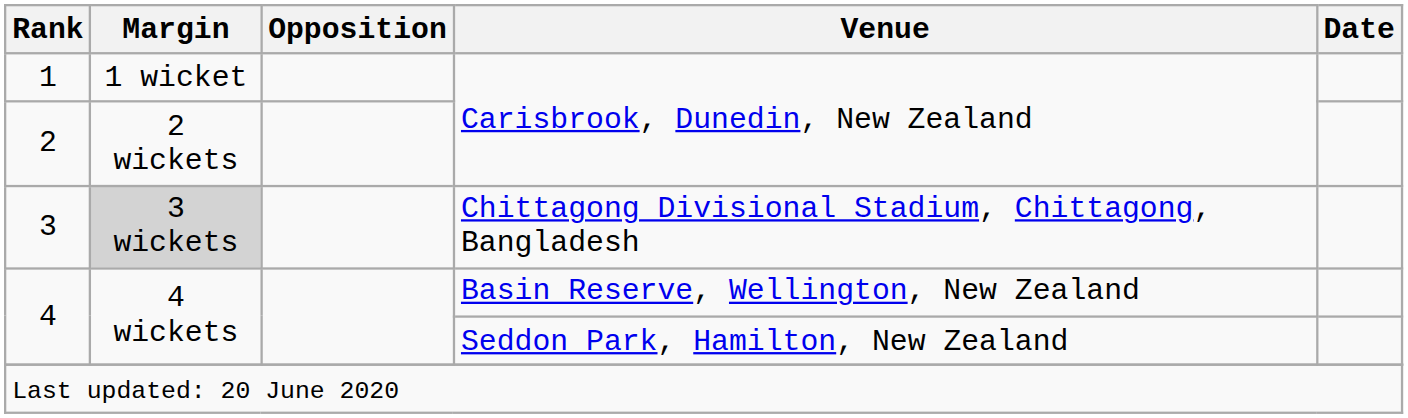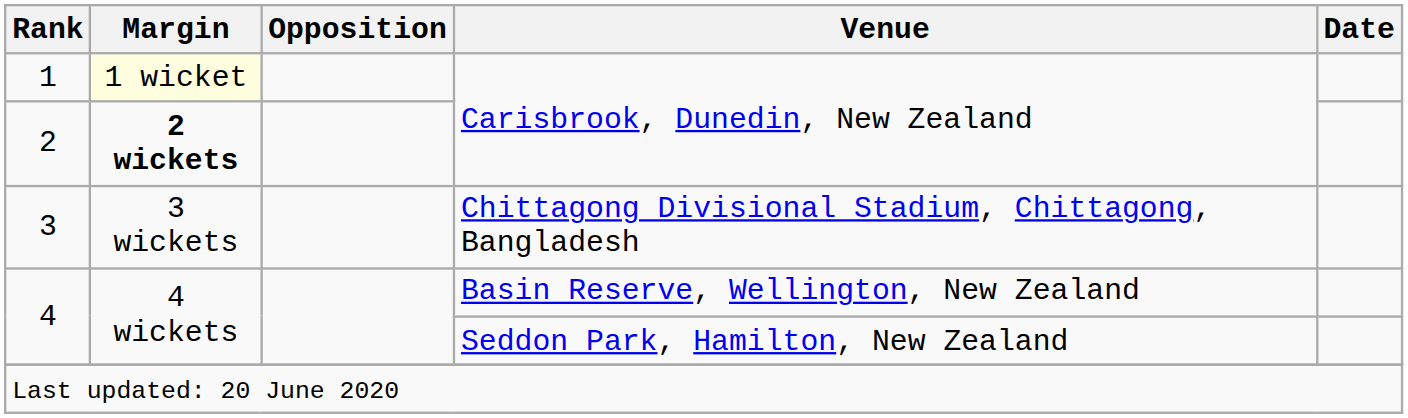(176, 78) no background -> (176, 78) lightyellow background
(176, 144) normal -> (176, 144) bold
(176, 226) lightgrey background -> (176, 226) no background
